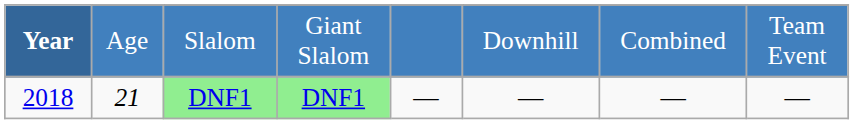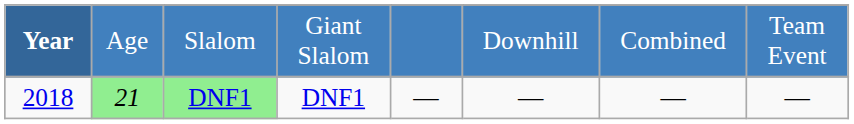(127, 97) no background -> (127, 97) lightgreen background
(333, 97) lightgreen background -> (333, 97) no background
